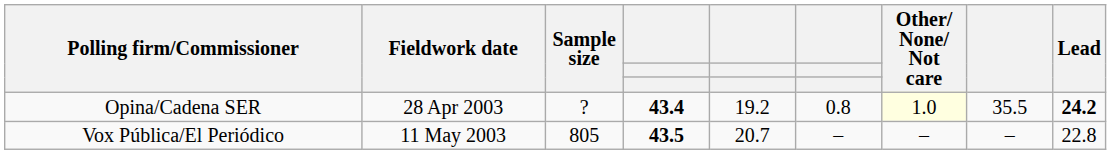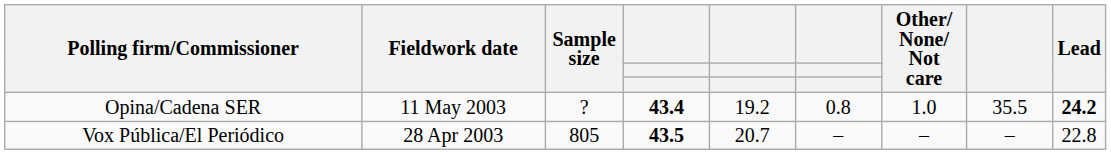(453, 107) 28 Apr 2003 -> (453, 107) 11 May 2003
(924, 107) lightyellow background -> (924, 107) no background
(453, 136) 11 May 2003 -> (453, 136) 28 Apr 2003
